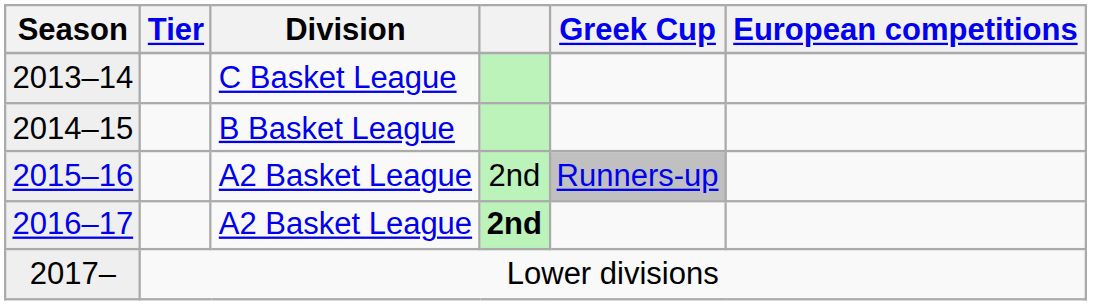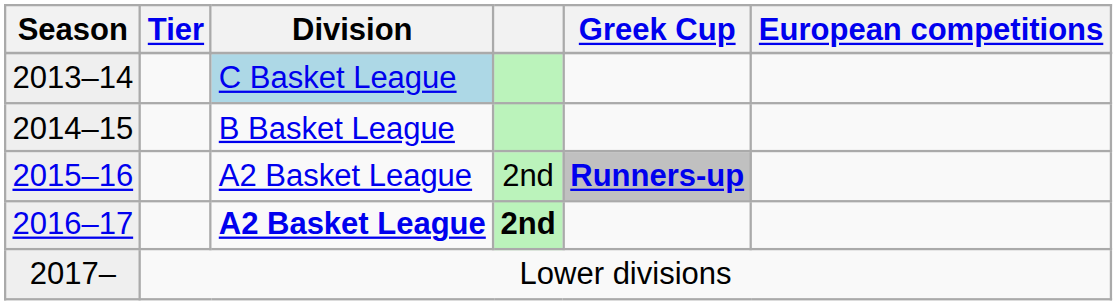(338, 78) no background -> (338, 78) lightblue background
(638, 176) normal -> (657, 176) bold
(345, 225) normal -> (352, 225) bold
